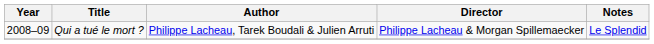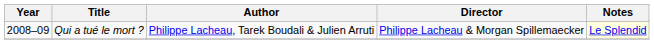(618, 30) no background -> (618, 30) lightyellow background
